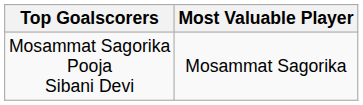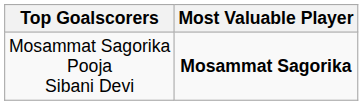(266, 66) normal -> (266, 66) bold
